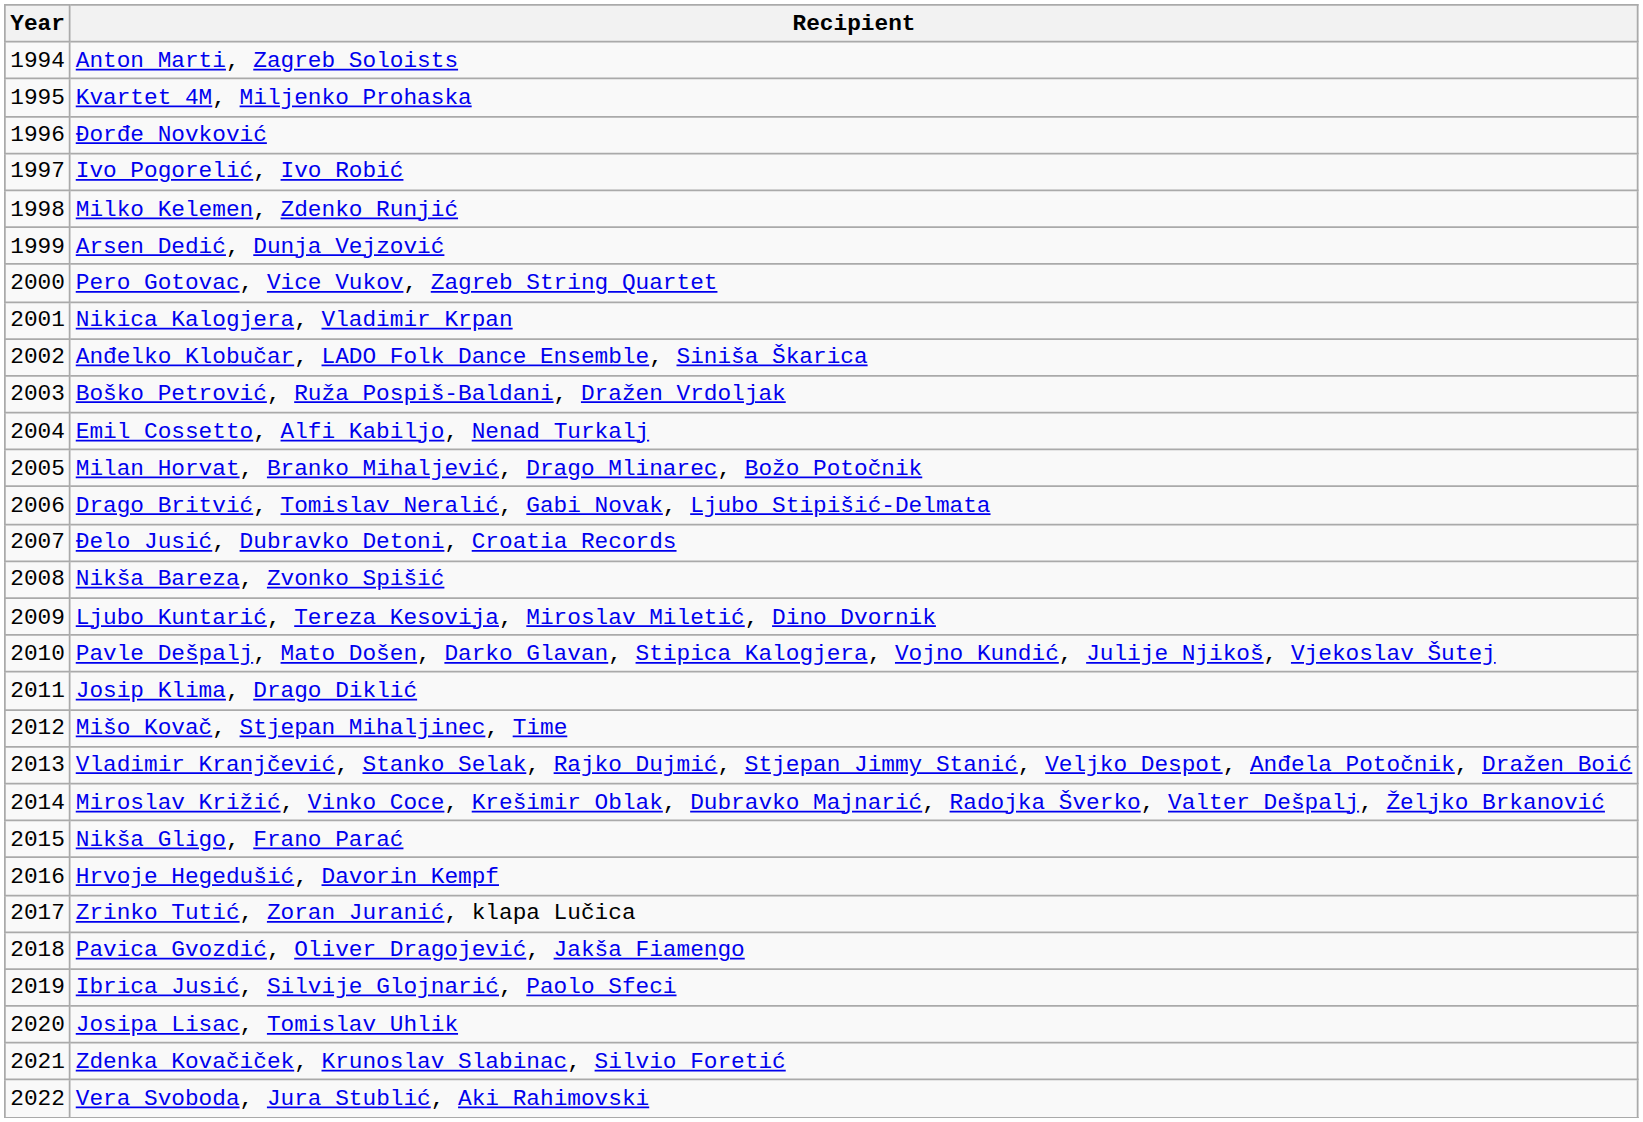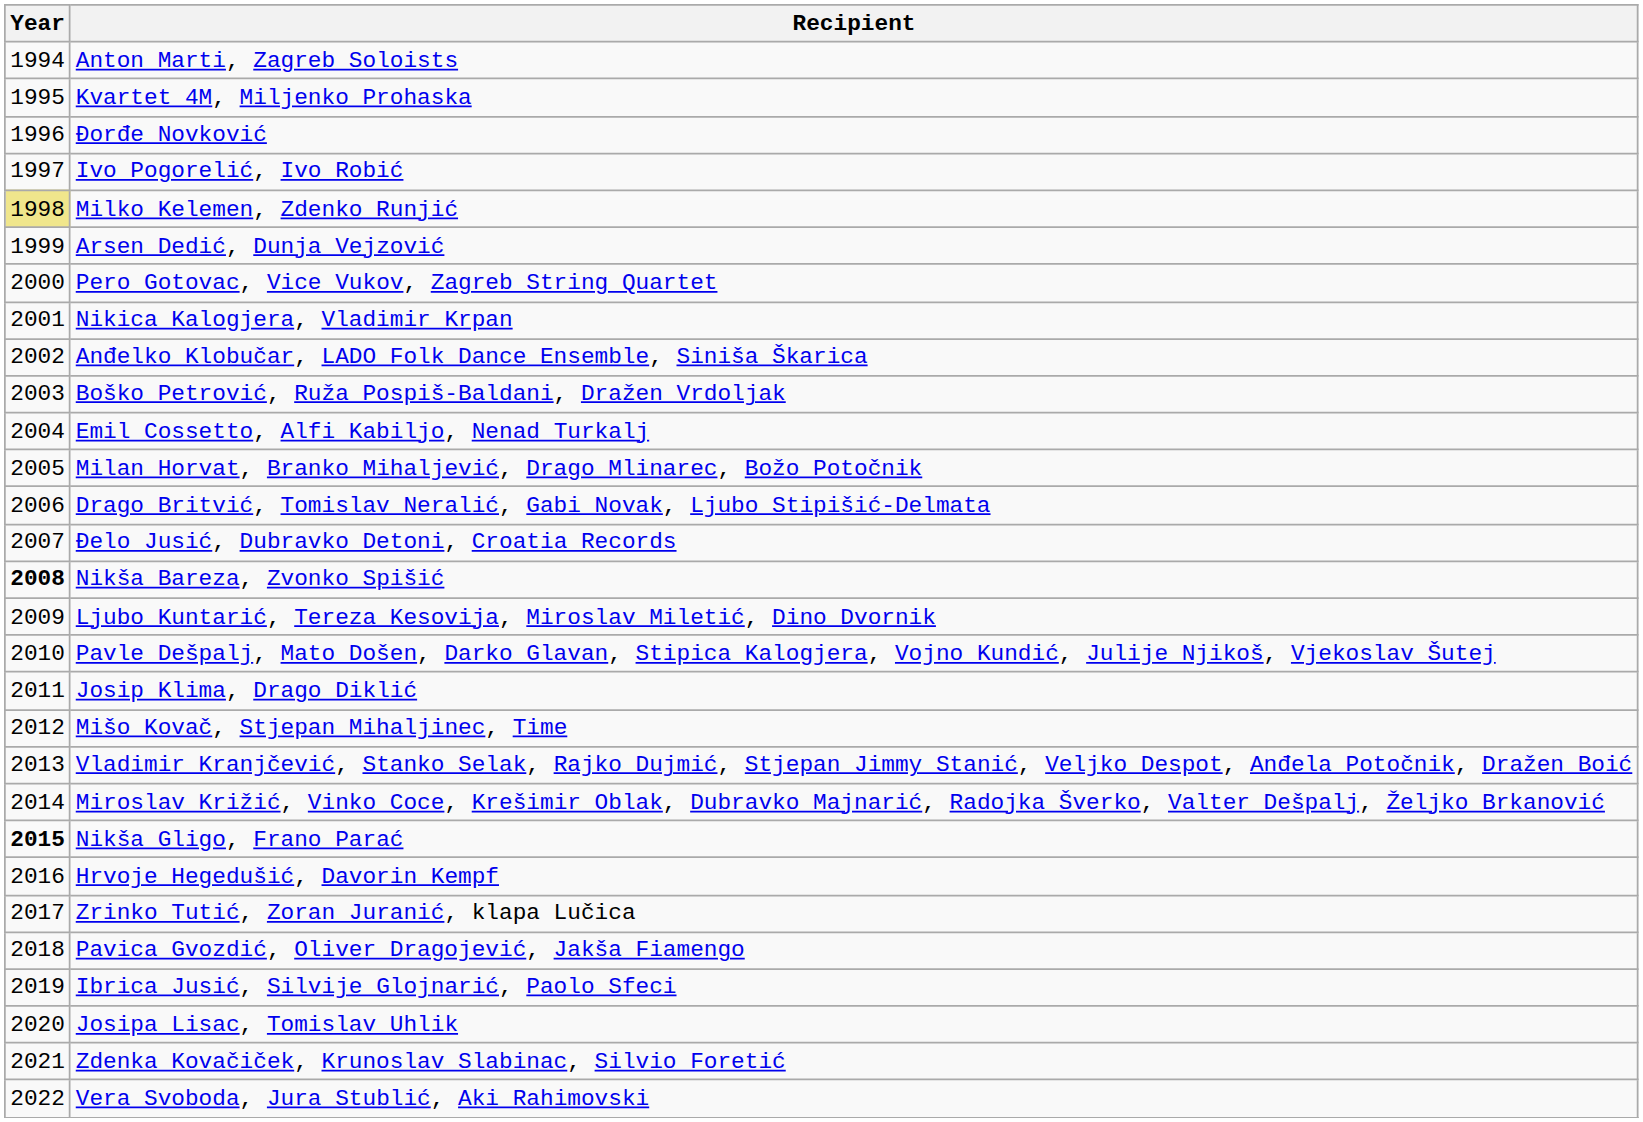(38, 209) no background -> (38, 209) khaki background
(38, 580) normal -> (38, 580) bold
(38, 839) normal -> (38, 839) bold
